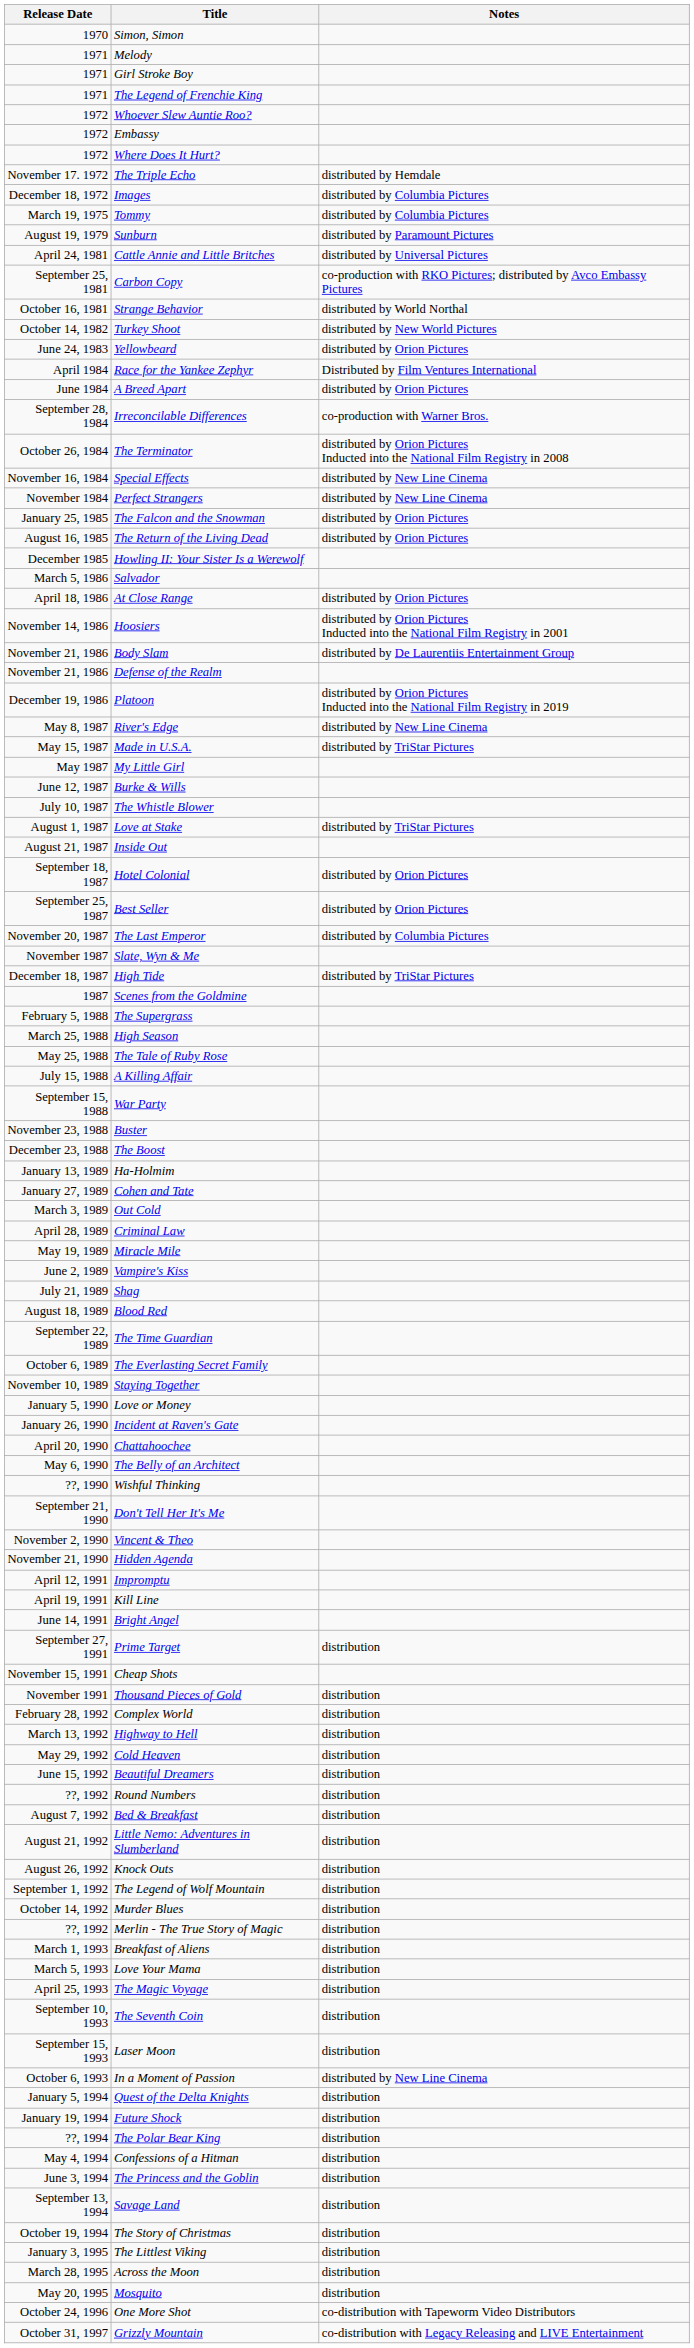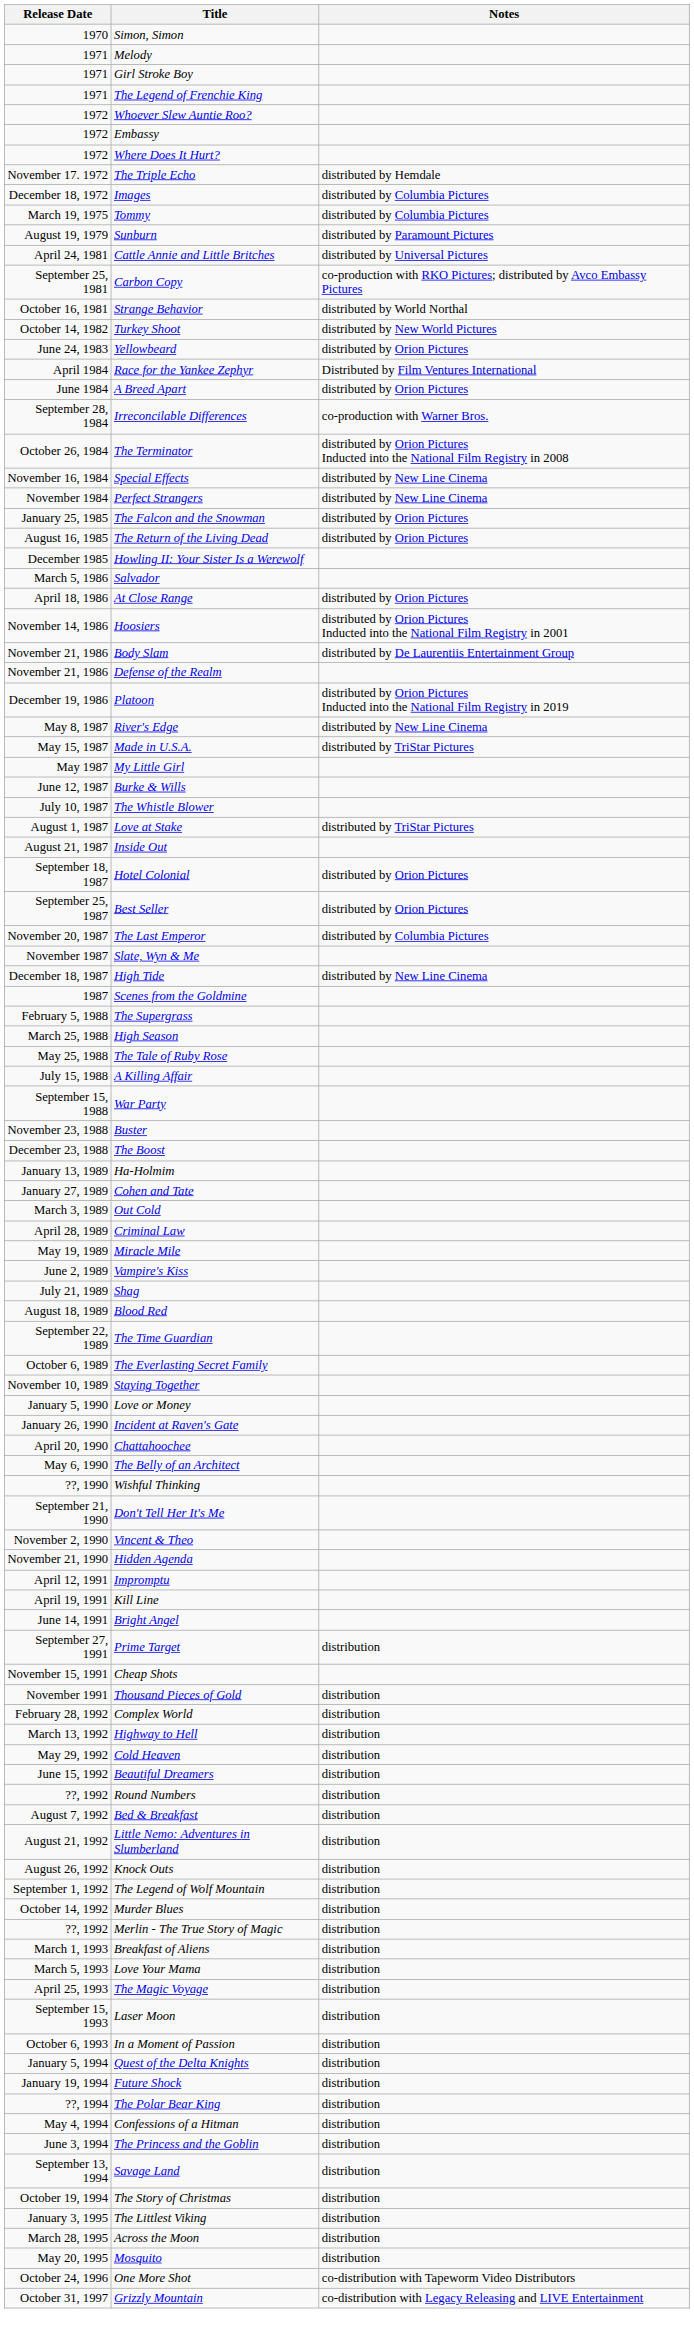(398, 976) distributed by TriStar Pictures -> (405, 976) distributed by New Line Cinema
- row: (159, 2016)
(405, 2077) distributed by New Line Cinema -> (351, 2043) distribution
